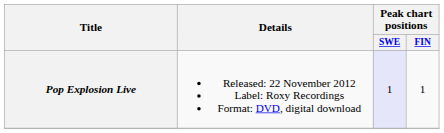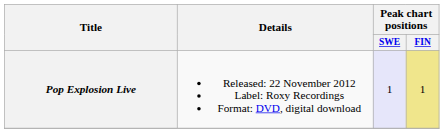(423, 89) no background -> (423, 89) khaki background
